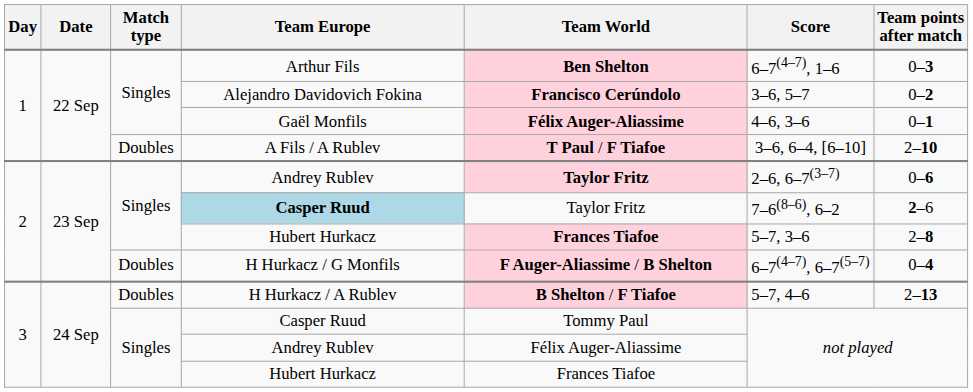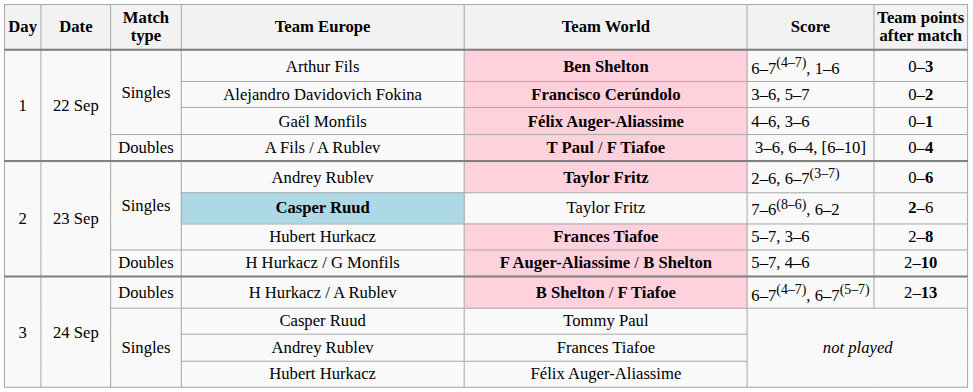(921, 147) 2–10 -> (921, 147) 0–4
(811, 265) 6–7(4–7), 6–7(5–7) -> (780, 263) 5–7, 4–6
(921, 265) 0–4 -> (921, 263) 2–10
(780, 295) 5–7, 4–6 -> (811, 292) 6–7(4–7), 6–7(5–7)
(606, 347) Félix Auger-Aliassime -> (606, 347) Frances Tiafoe
(606, 374) Frances Tiafoe -> (606, 374) Félix Auger-Aliassime
